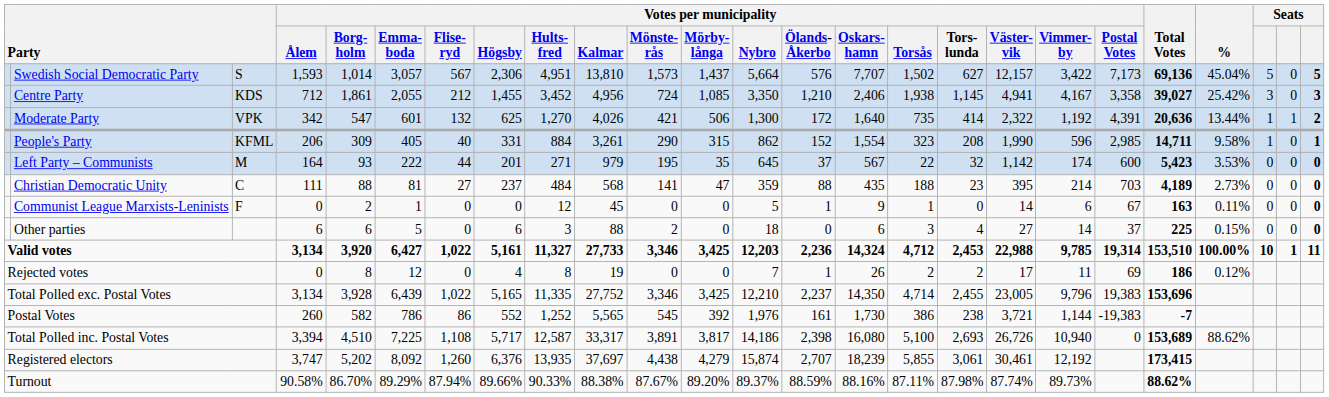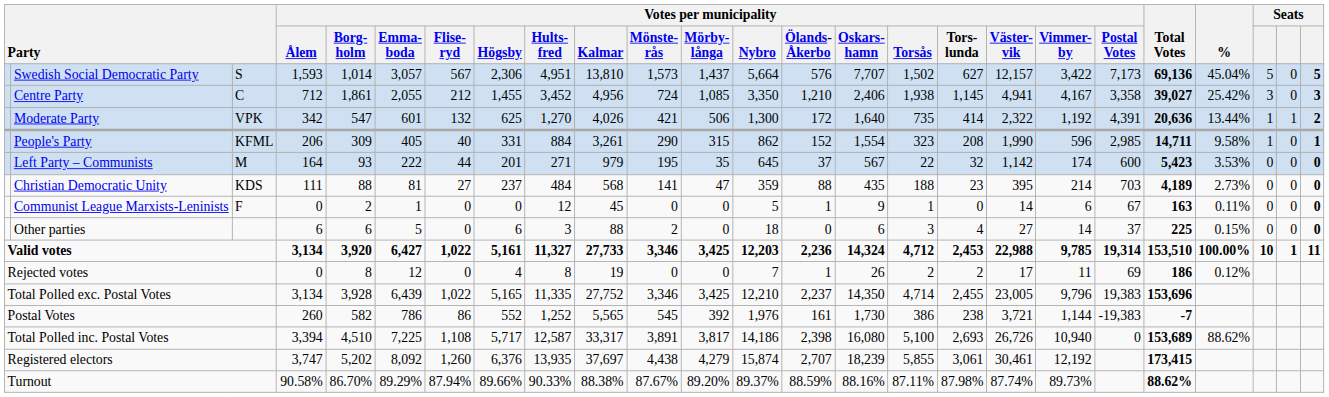(249, 96) KDS -> (240, 96) C
(240, 185) C -> (249, 185) KDS
